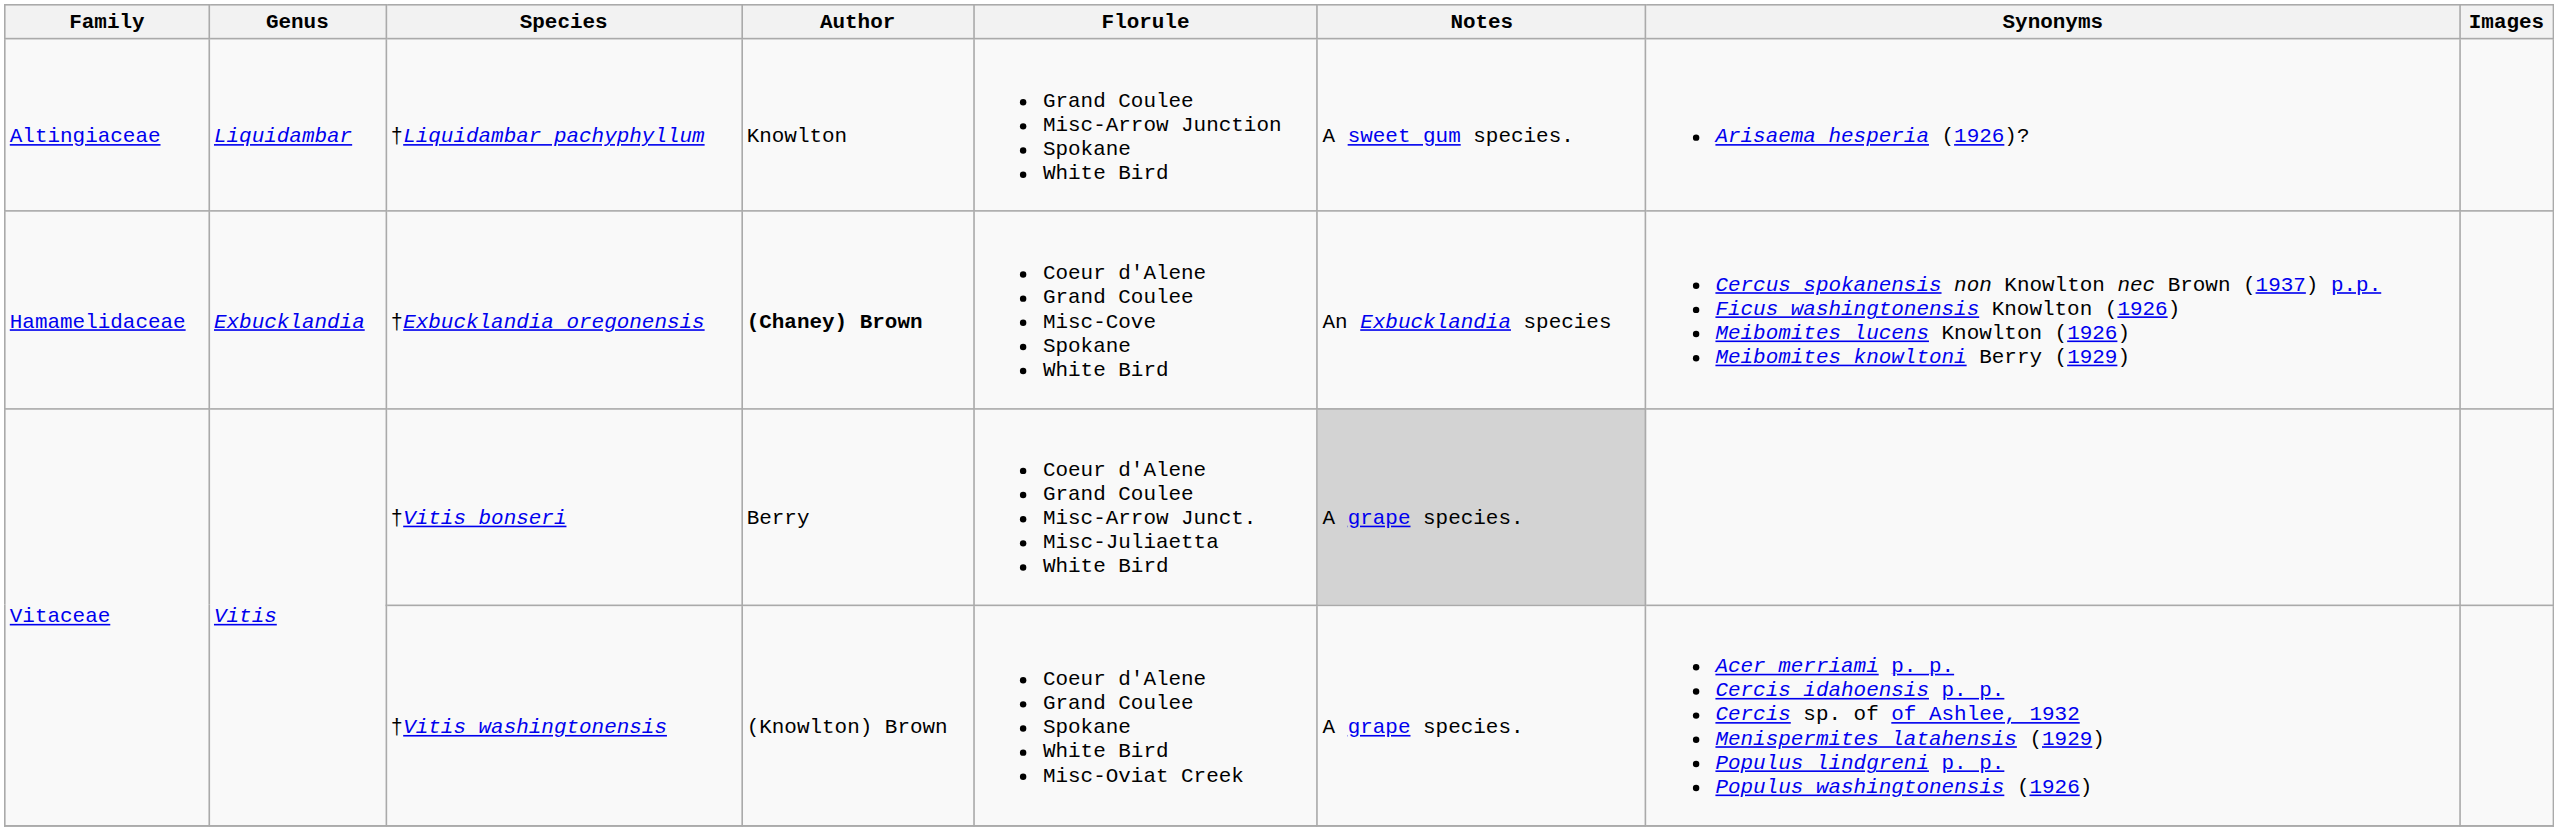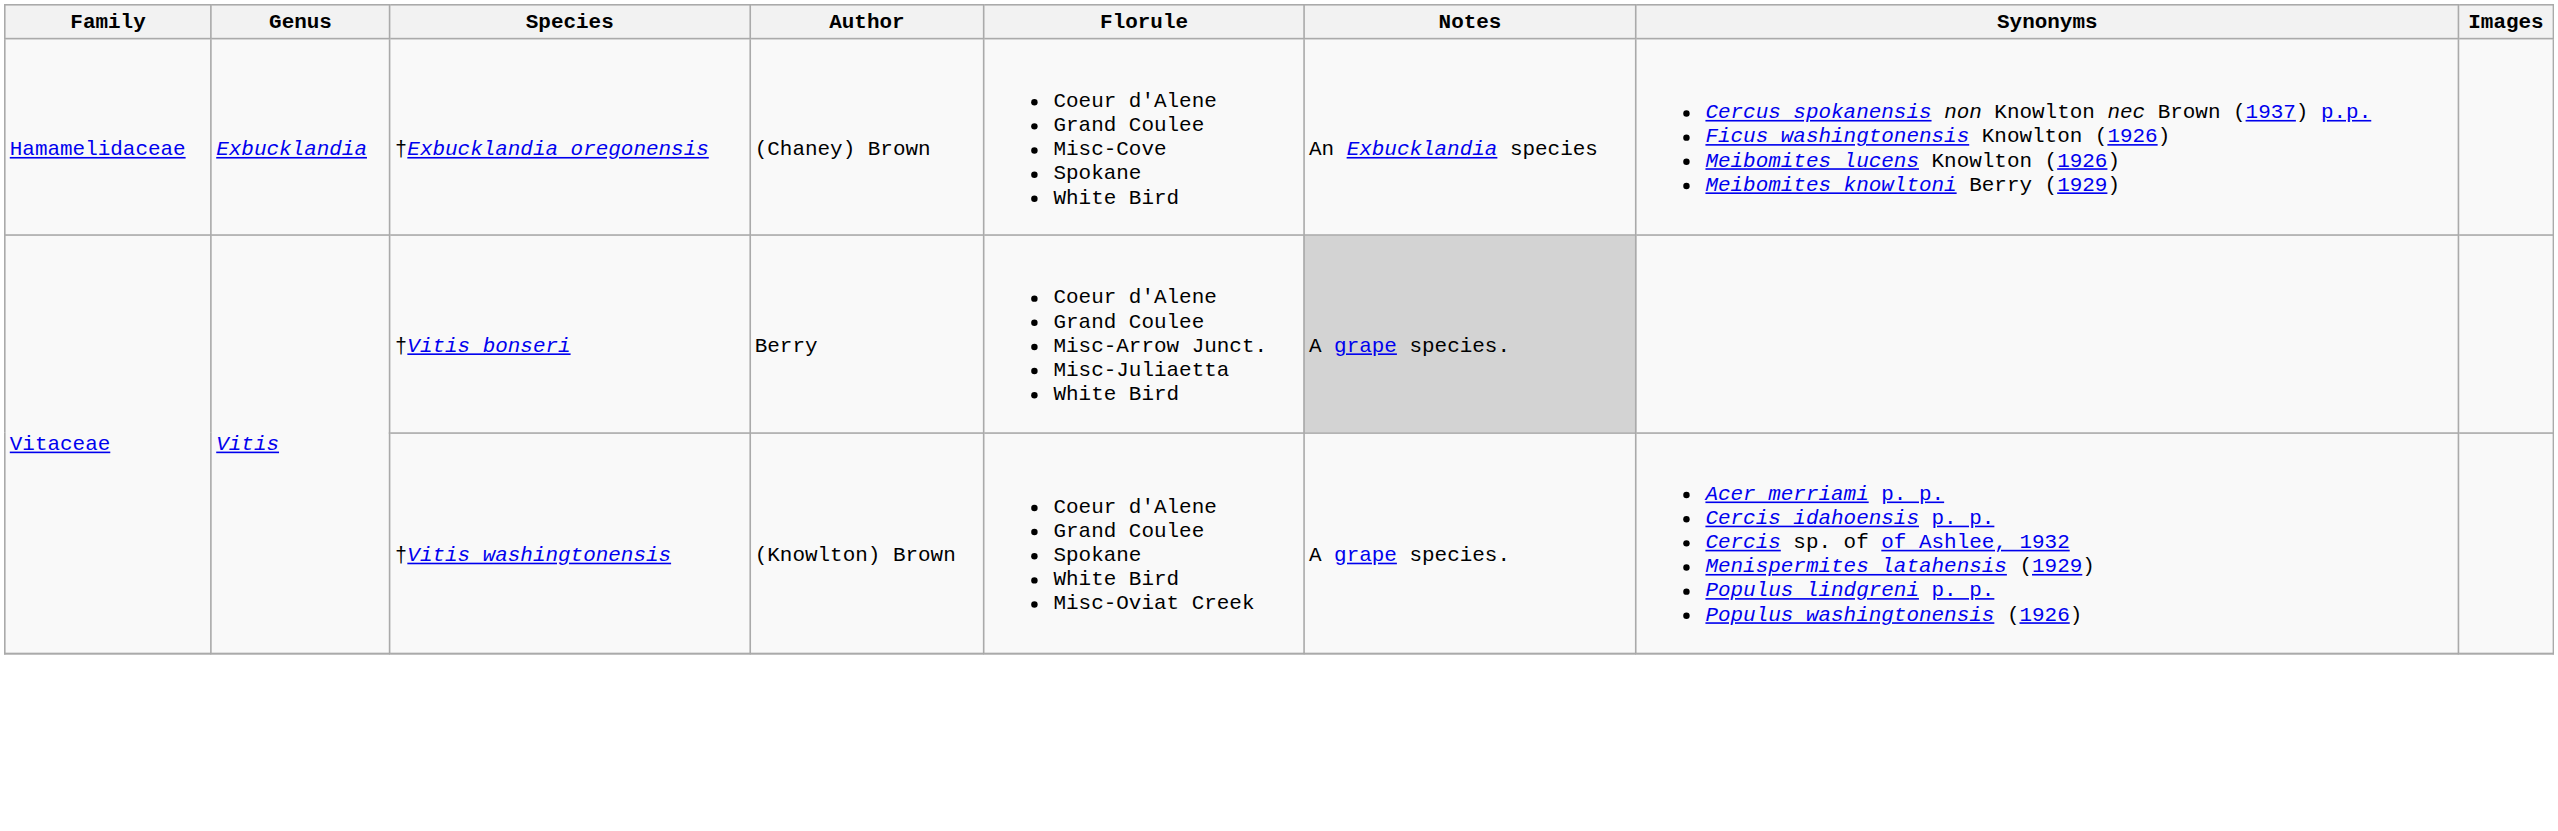- row: (548, 137)
(835, 322) bold -> (843, 149) normal
